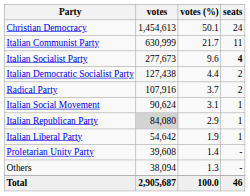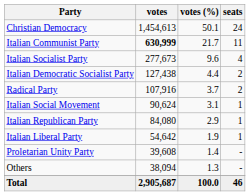(161, 43) normal -> (161, 43) bold
(240, 59) bold -> (240, 59) normal
(163, 121) lightgrey background -> (163, 121) no background
